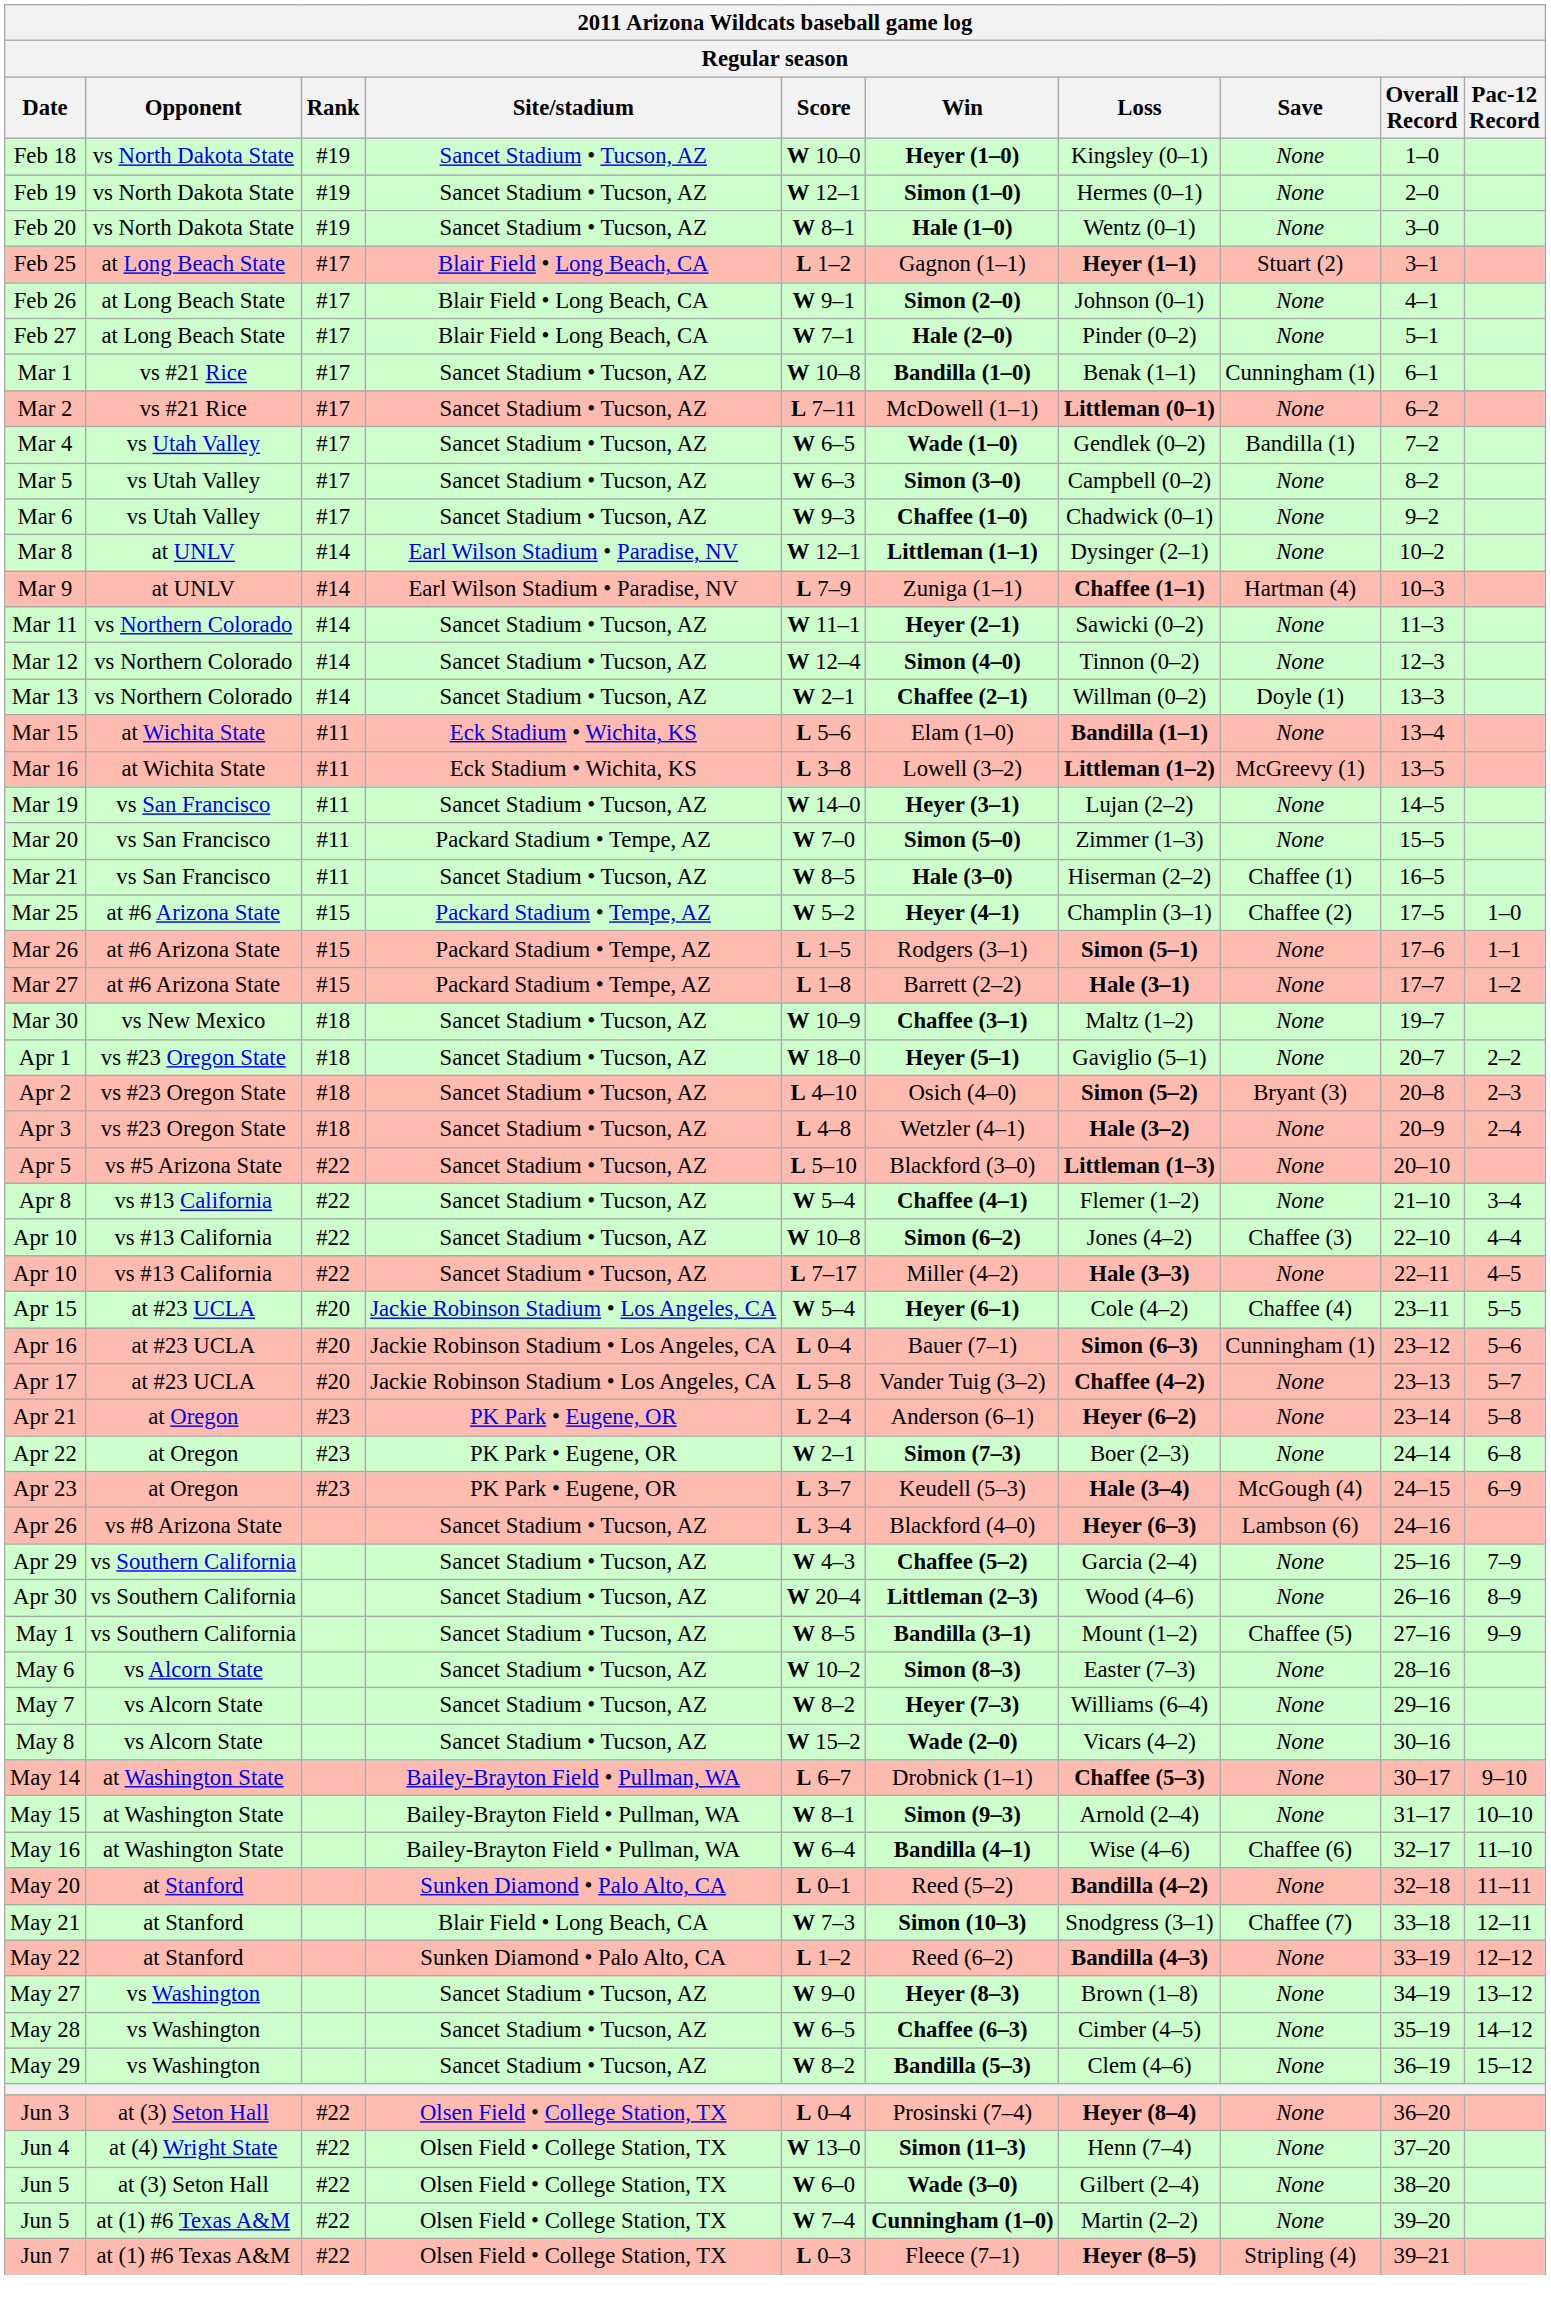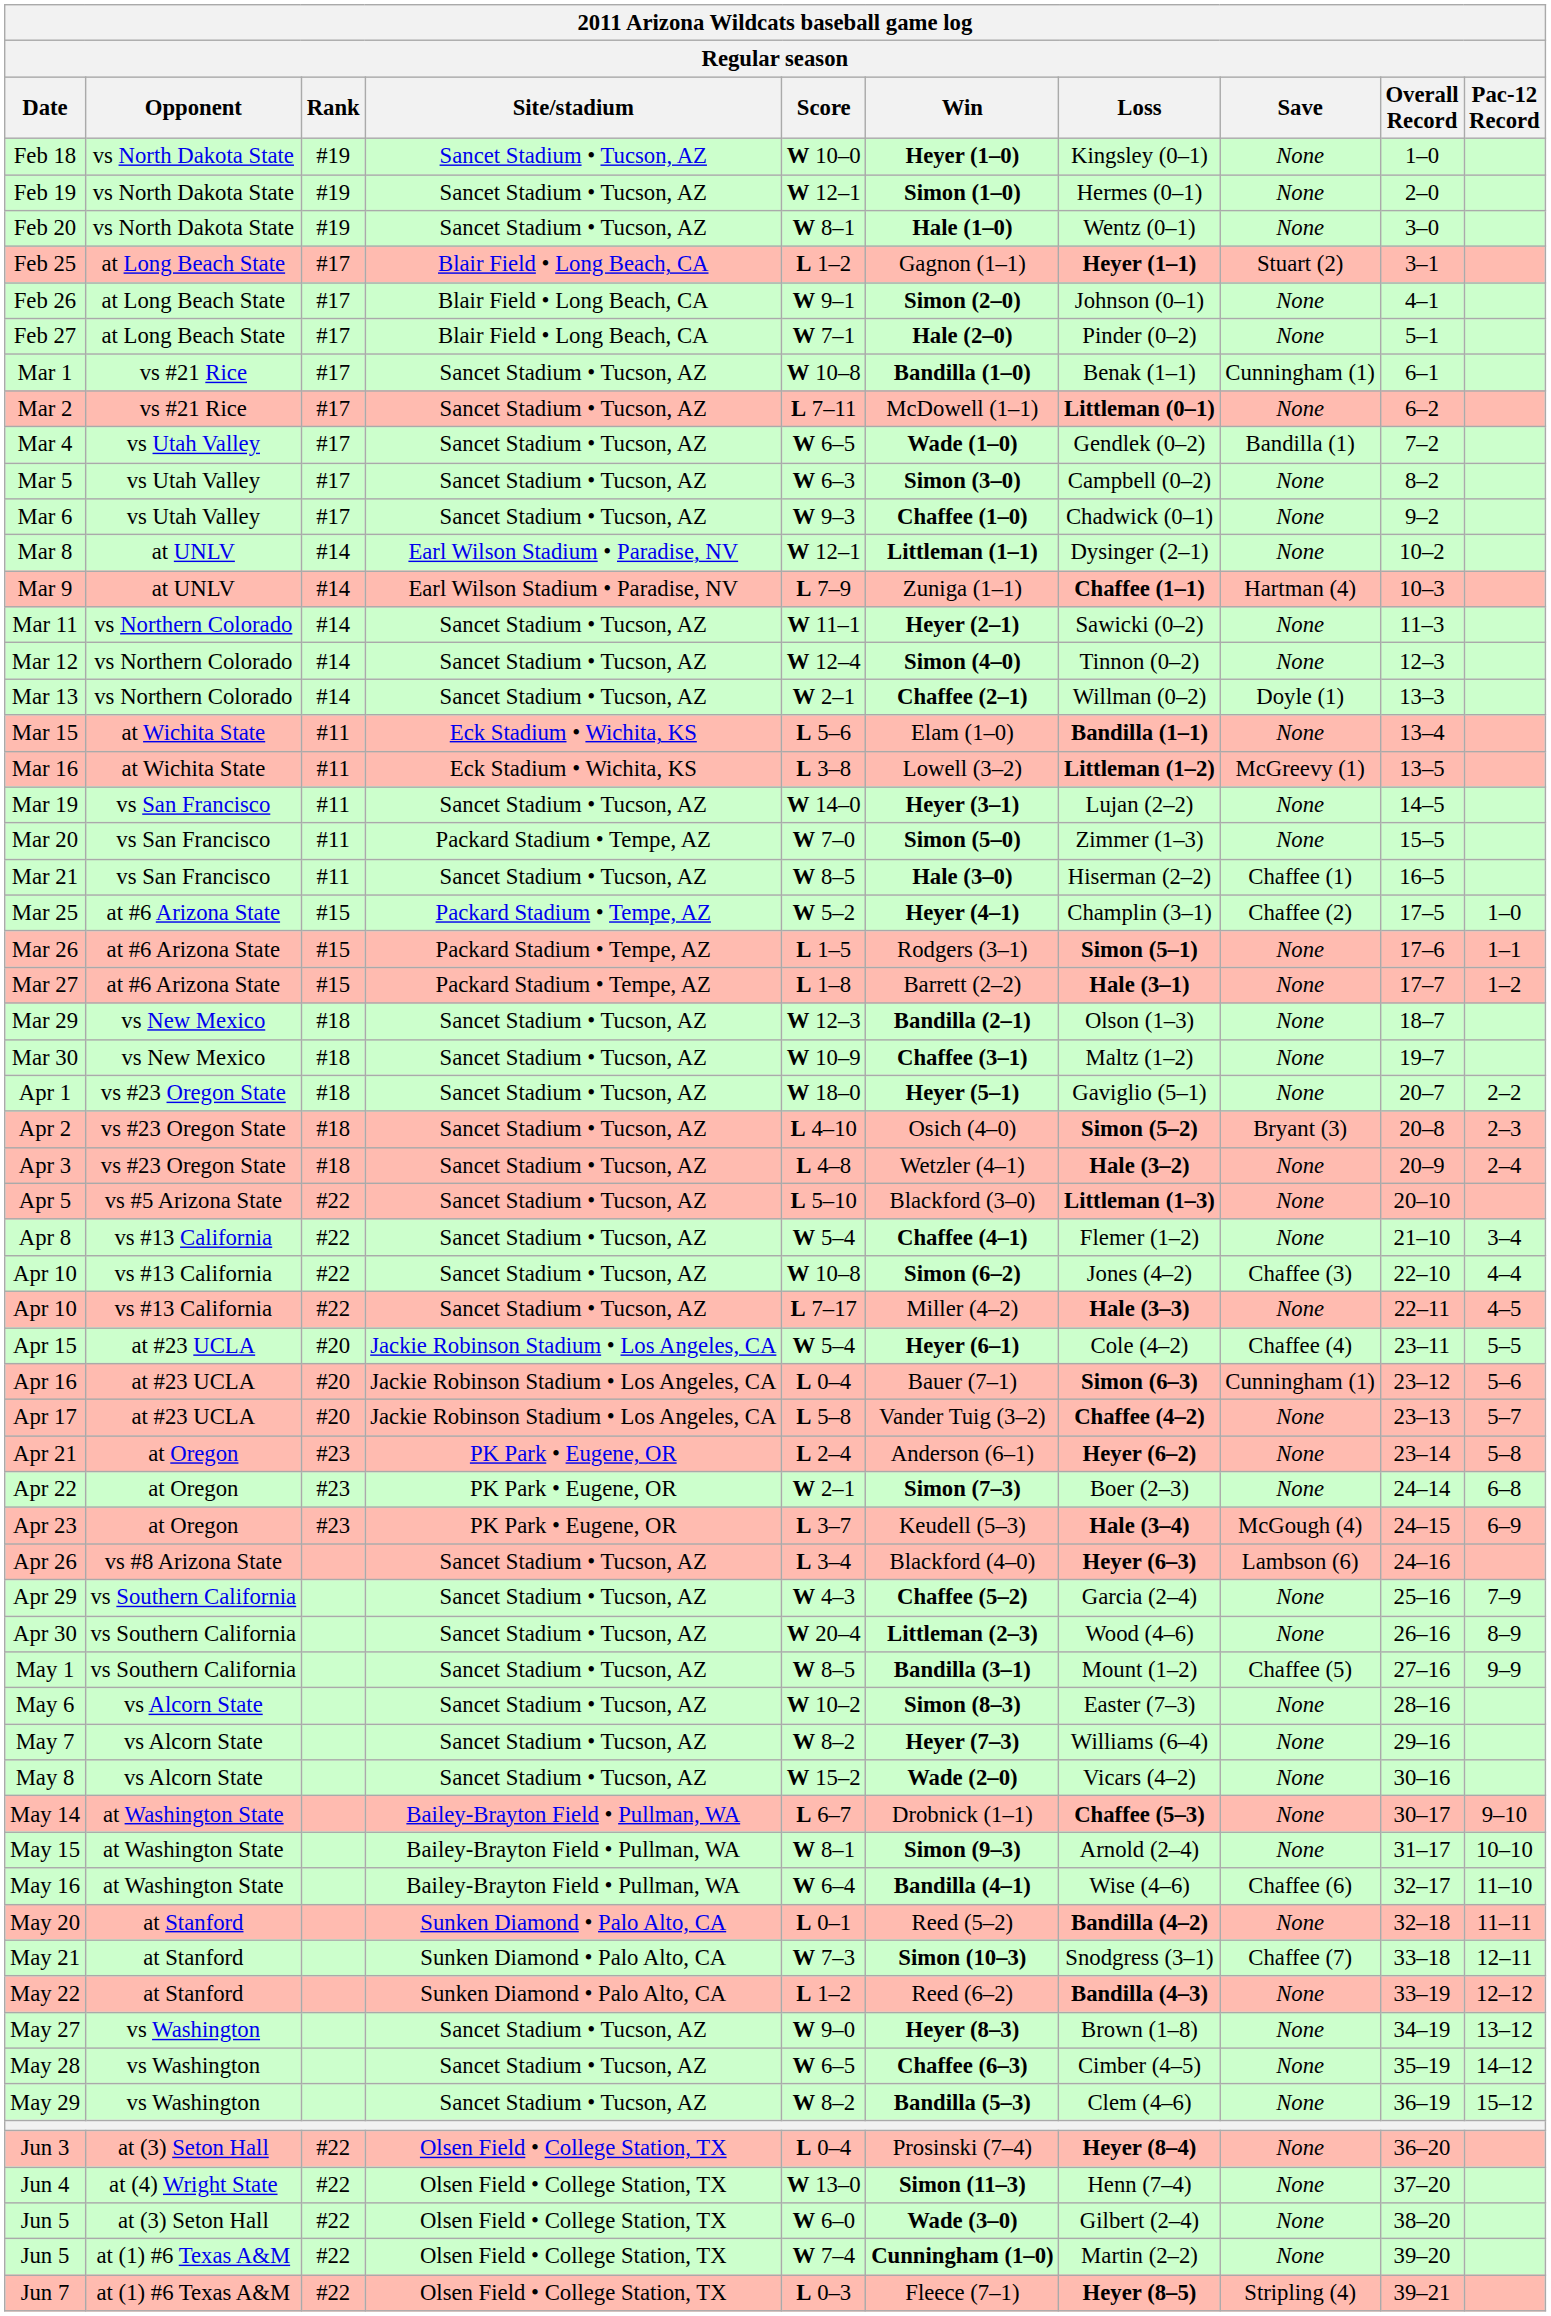+ row: (45, 1020)
(573, 1921) Blair Field • Long Beach, CA -> (573, 1957) Sunken Diamond • Palo Alto, CA
